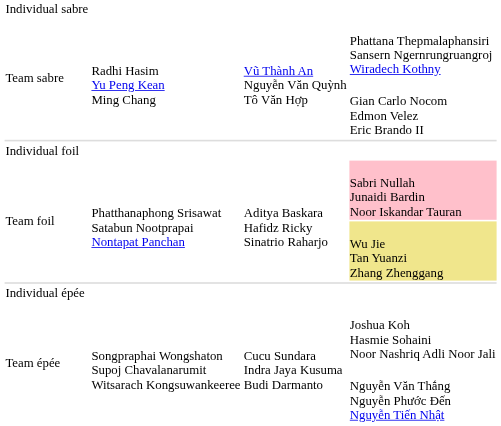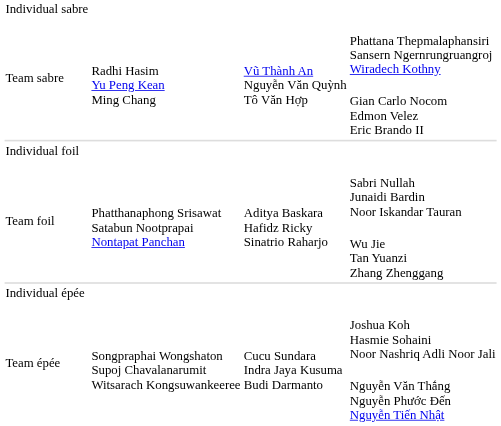(406, 197) pink background -> (406, 197) no background
(397, 258) khaki background -> (397, 258) no background
